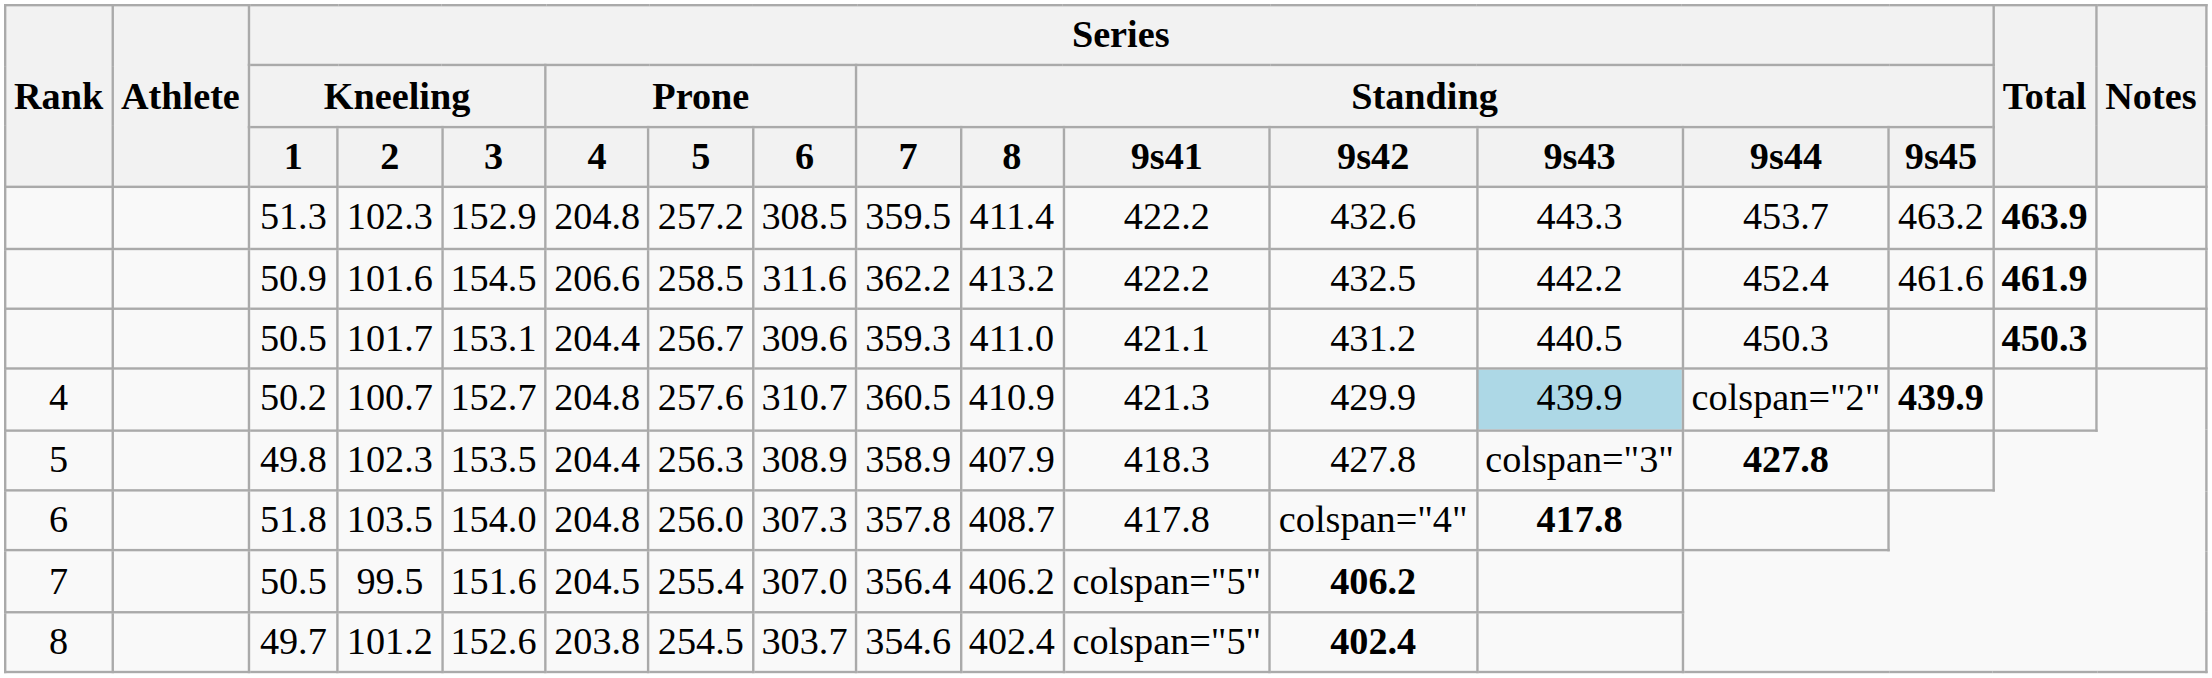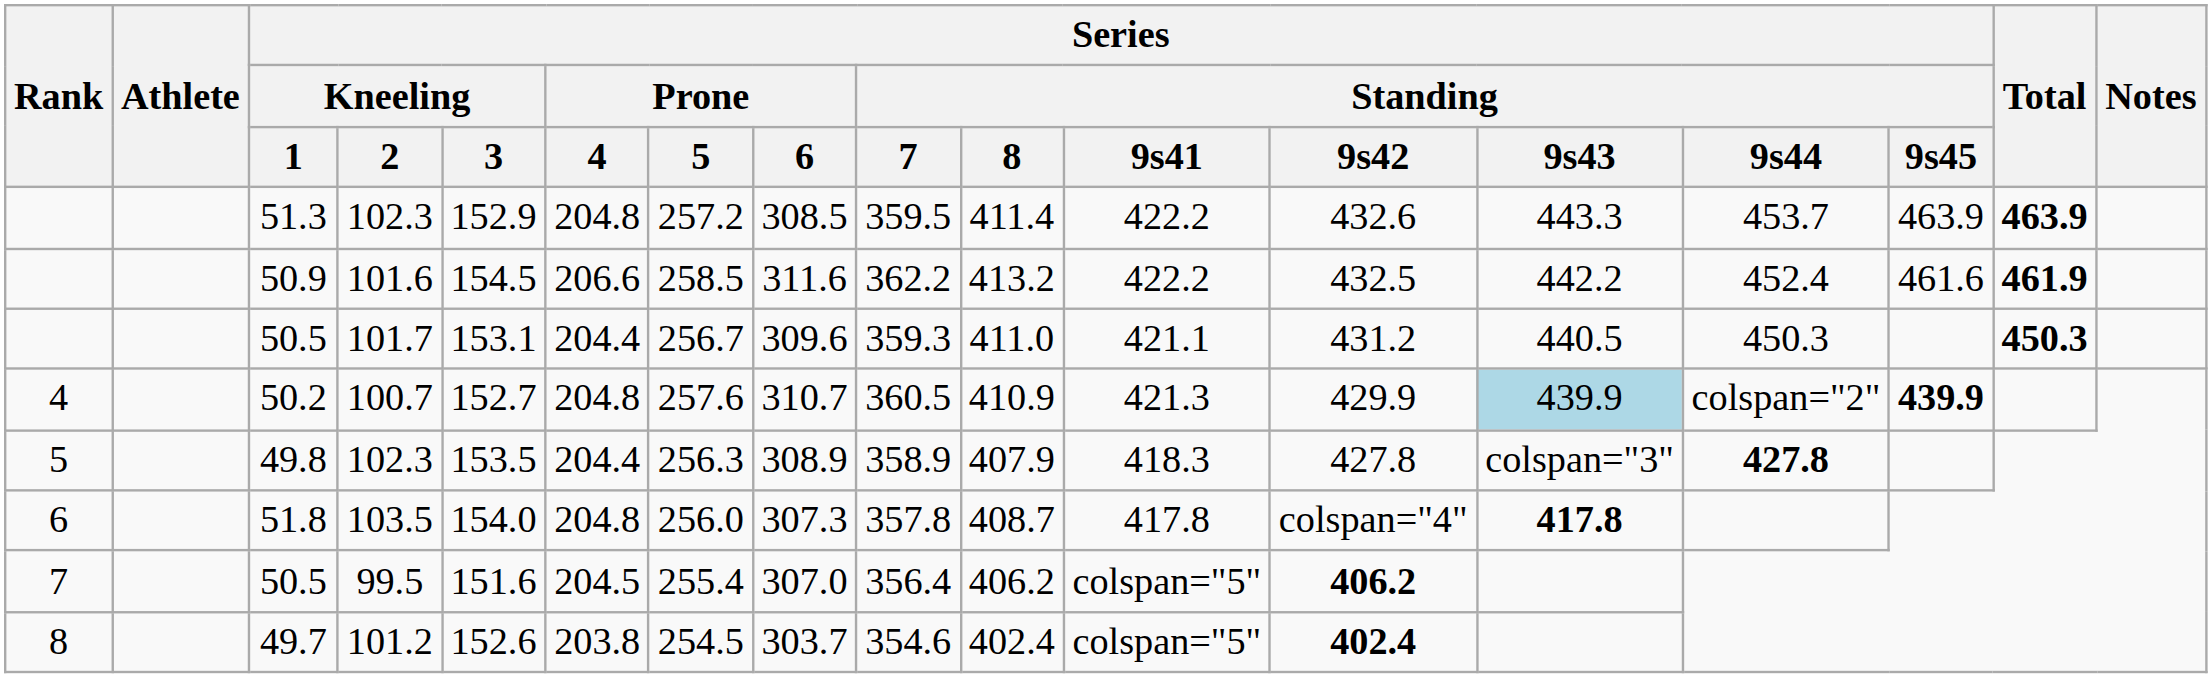(1941, 216) 463.2 -> (1941, 216) 463.9
